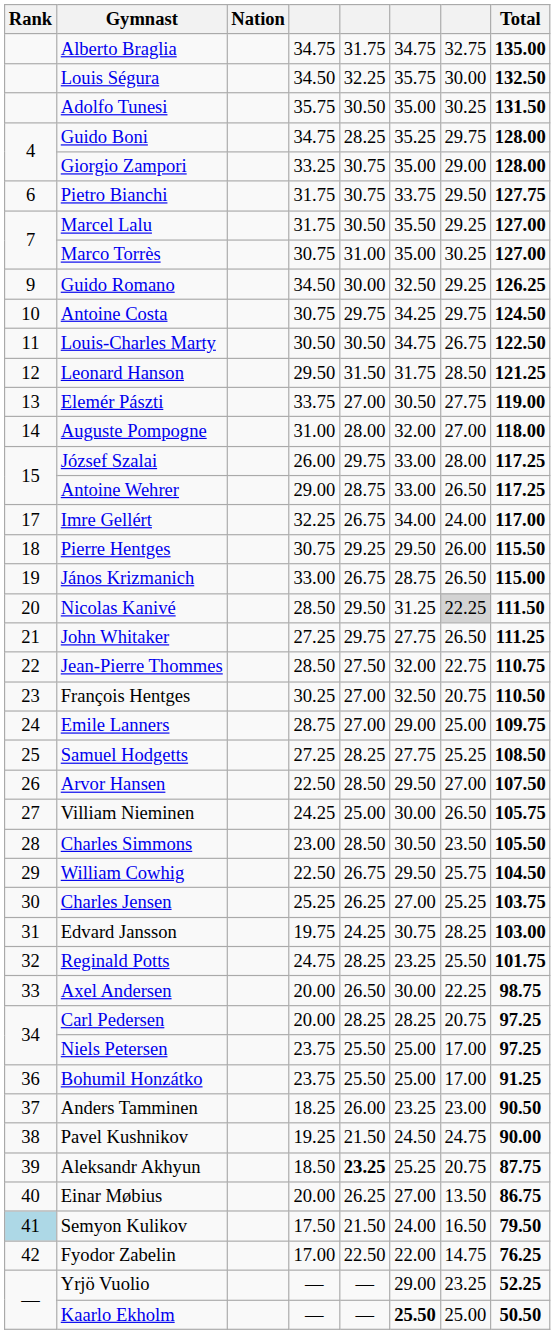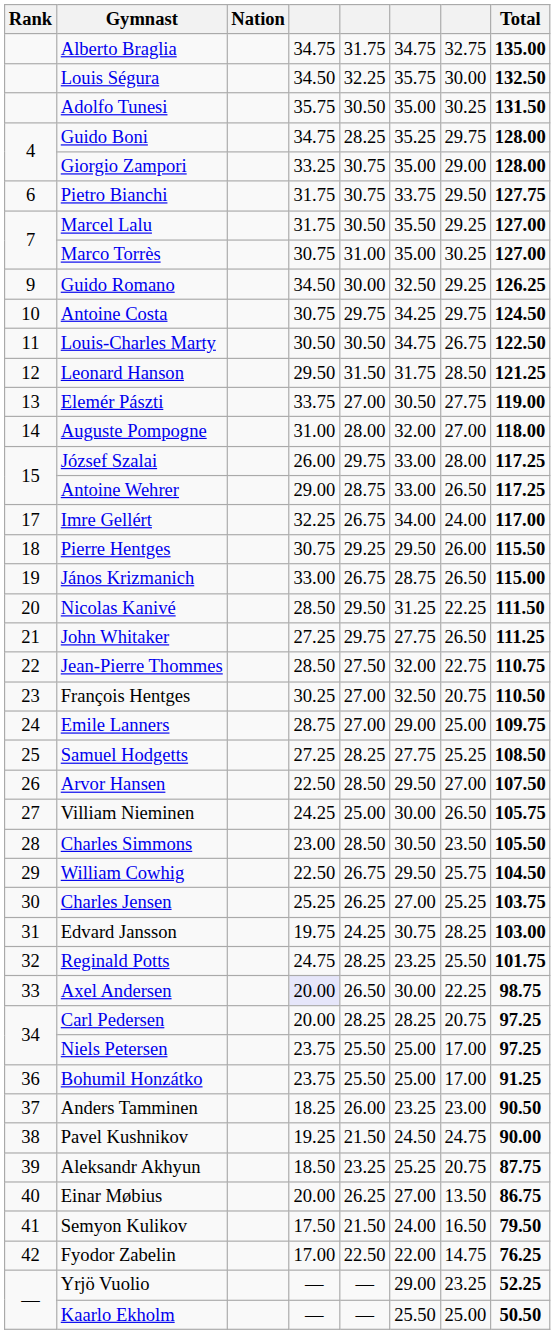(465, 607) lightgrey background -> (465, 607) no background
(314, 990) no background -> (314, 990) lavender background
(365, 1167) bold -> (365, 1167) normal
(31, 1226) lightblue background -> (31, 1226) no background
(415, 1314) bold -> (415, 1314) normal
